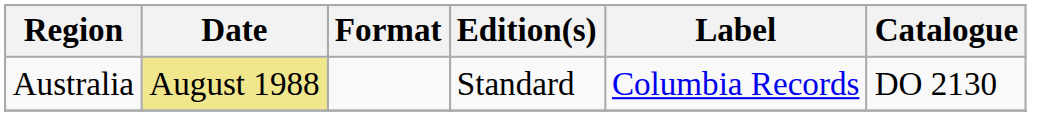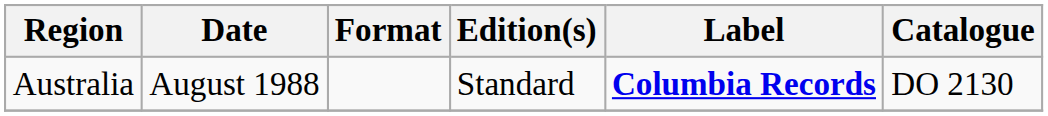(234, 83) khaki background -> (234, 83) no background
(736, 83) normal -> (744, 83) bold
